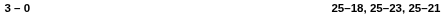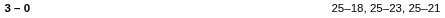(386, 8) bold -> (386, 8) normal
